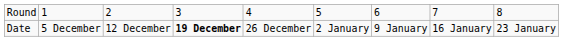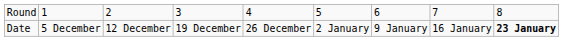(208, 29) bold -> (208, 29) normal
(526, 29) normal -> (526, 29) bold
